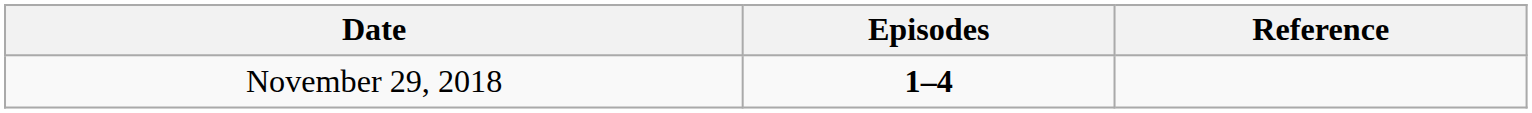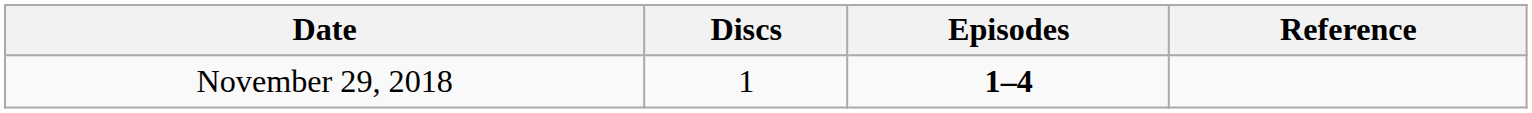+ column: (746, 30)
